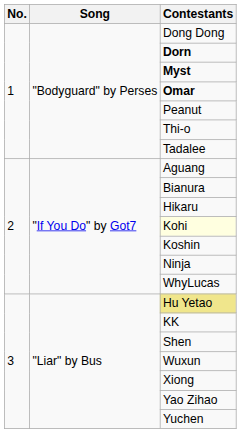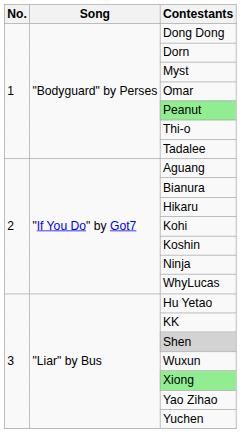(177, 52) bold -> (176, 52) normal
(177, 71) bold -> (176, 71) normal
(179, 91) bold -> (178, 91) normal
(182, 110) no background -> (182, 110) lightgreen background
(175, 226) lightyellow background -> (175, 226) no background
(188, 303) khaki background -> (188, 303) no background
(177, 341) no background -> (177, 341) lightgrey background
(178, 380) no background -> (178, 380) lightgreen background
